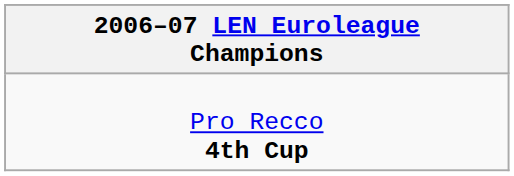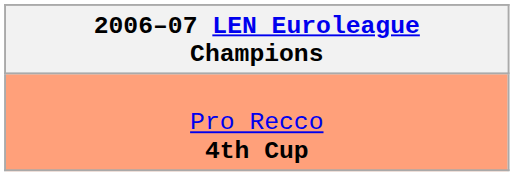(257, 137) no background -> (257, 137) lightsalmon background
